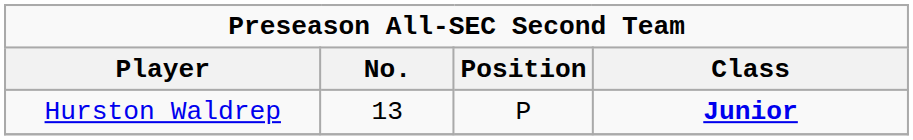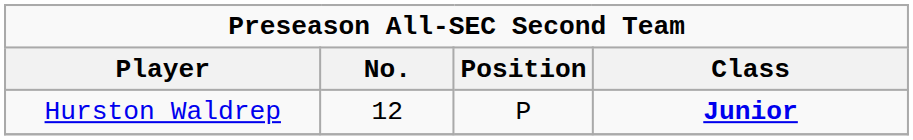(387, 112) 13 -> (387, 112) 12
